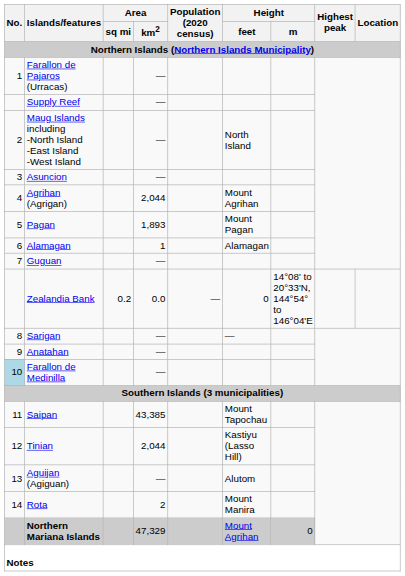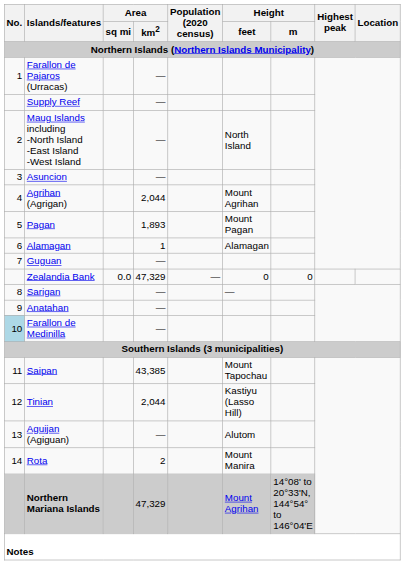(124, 298) 0.2 -> (124, 276) 0.0
(159, 298) 0.0 -> (151, 276) 47,329
(293, 298) 14°08' to 20°33'N, 144°54° to 146°04'E -> (310, 276) 0
(310, 531) 0 -> (293, 503) 14°08' to 20°33'N, 144°54° to 146°04'E
